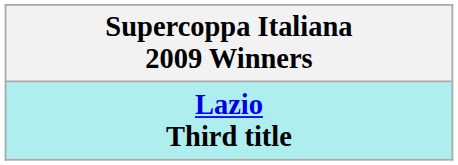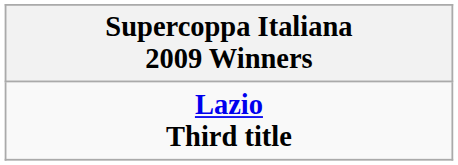(229, 120) paleturquoise background -> (229, 120) no background
